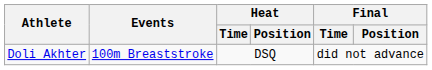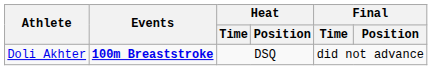(153, 54) normal -> (153, 54) bold
